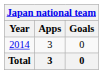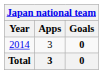(82, 45) normal -> (82, 45) bold
